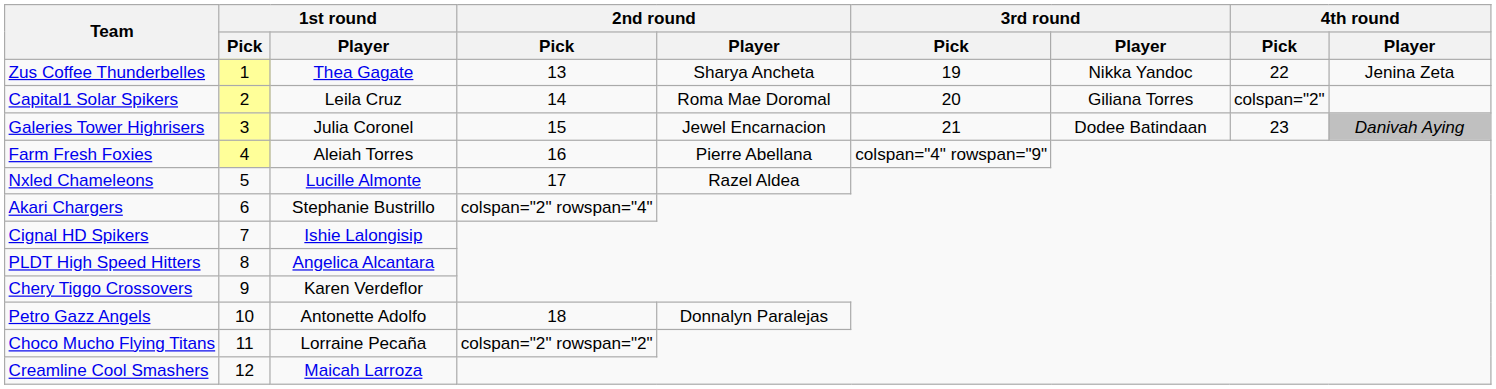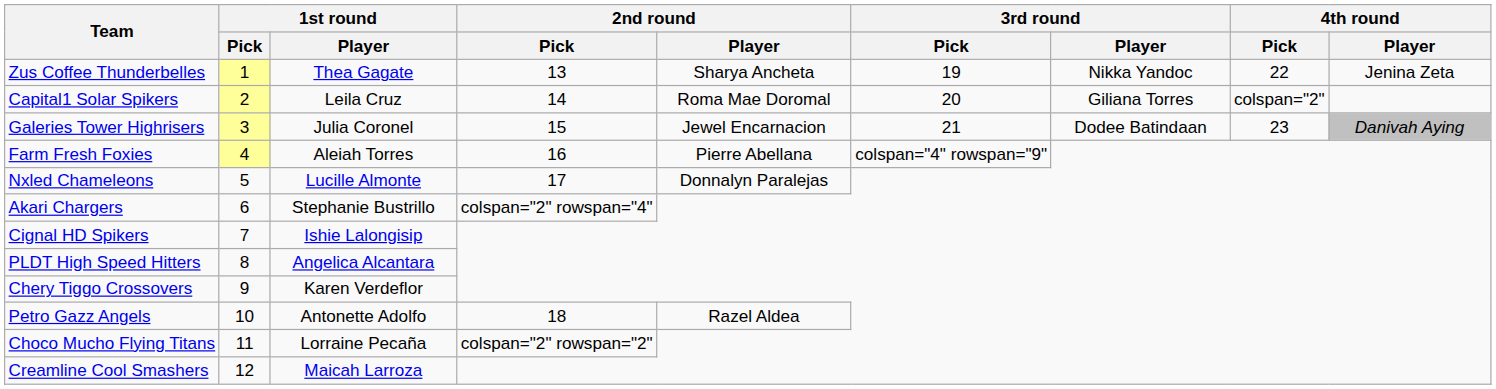(754, 181) Razel Aldea -> (754, 181) Donnalyn Paralejas
(754, 316) Donnalyn Paralejas -> (754, 316) Razel Aldea
